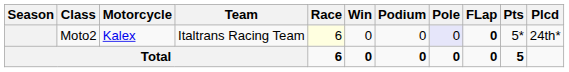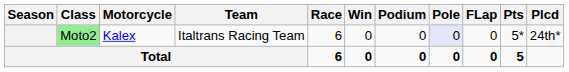(78, 35) no background -> (78, 35) lightgreen background
(338, 35) lightyellow background -> (338, 35) no background
(494, 35) bold -> (494, 35) normal
